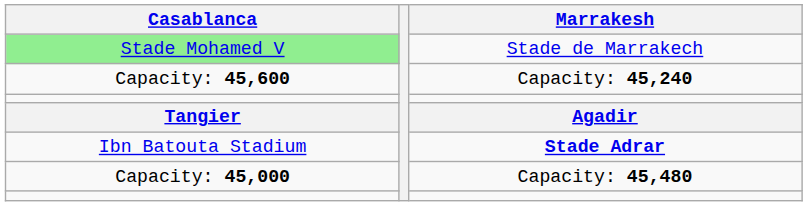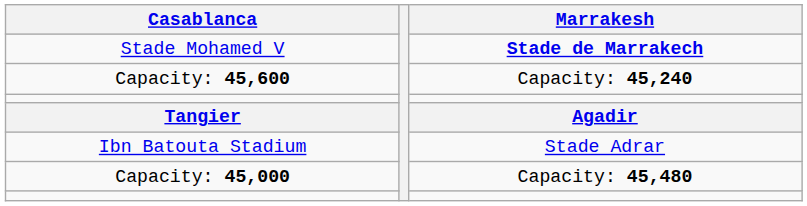(203, 49) lightgreen background -> (203, 49) no background
(605, 49) normal -> (605, 49) bold
(605, 147) bold -> (605, 147) normal
